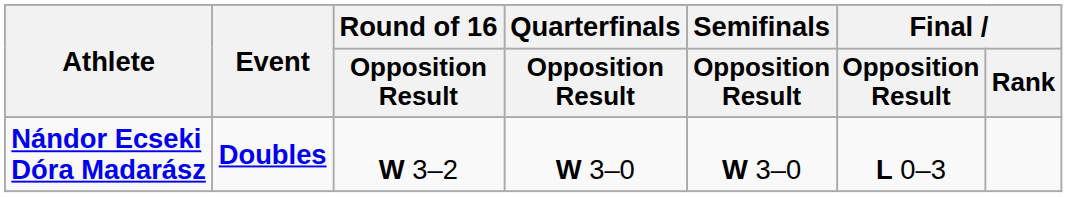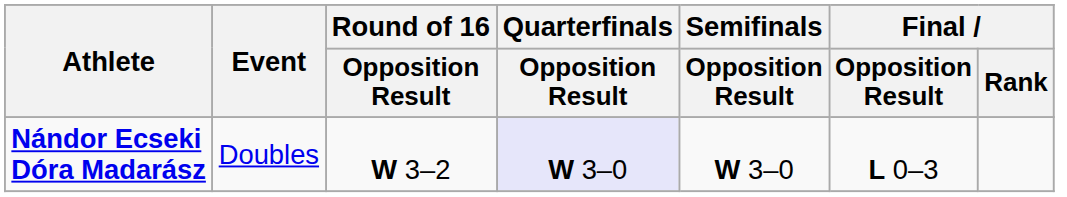(273, 155) bold -> (269, 155) normal
(595, 170) no background -> (588, 170) lavender background
